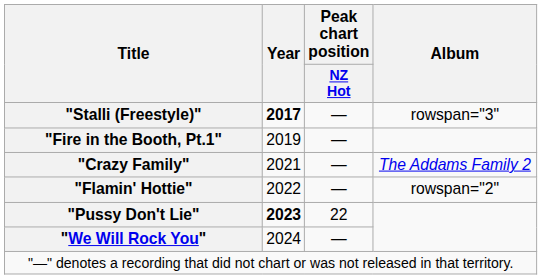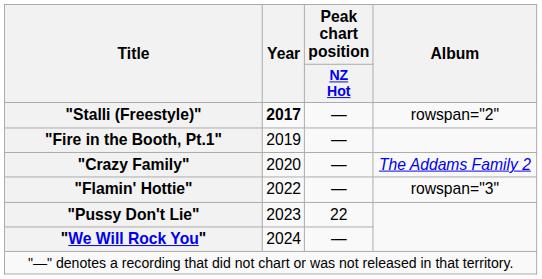(455, 115) rowspan="3" -> (455, 115) rowspan="2"
(284, 164) 2021 -> (284, 164) 2020
(455, 189) rowspan="2" -> (455, 189) rowspan="3"
(284, 214) bold -> (284, 214) normal
